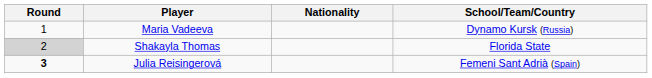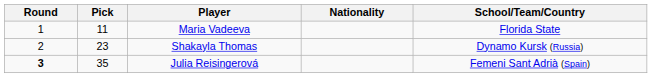+ column: (102, 13)
(520, 30) Dynamo Kursk (Russia) -> (530, 30) Florida State
(44, 47) lightgrey background -> (41, 47) no background
(520, 47) Florida State -> (530, 47) Dynamo Kursk (Russia)
